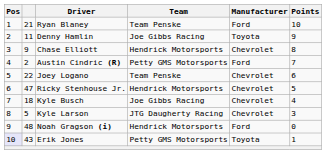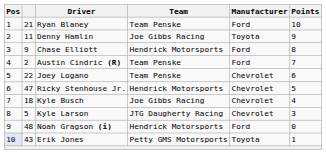(253, 49) Chevrolet -> (241, 49) Ford
(179, 62) Petty GMS Motorsports -> (155, 62) Team Penske
